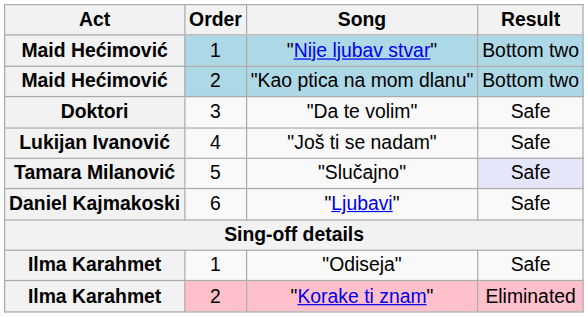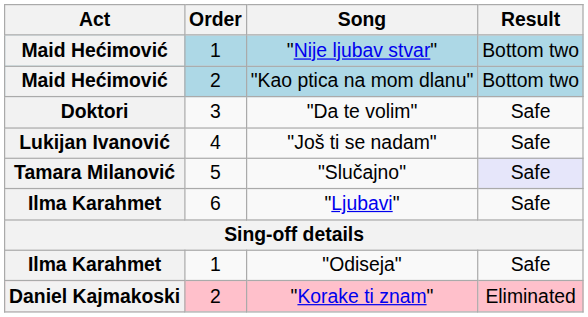(95, 204) Daniel Kajmakoski -> (95, 204) Ilma Karahmet
(95, 296) Ilma Karahmet -> (95, 296) Daniel Kajmakoski
